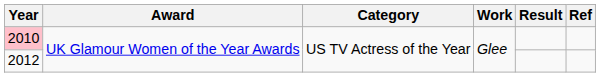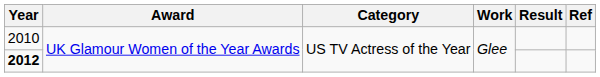(24, 38) pink background -> (24, 38) no background
(24, 60) normal -> (24, 60) bold
